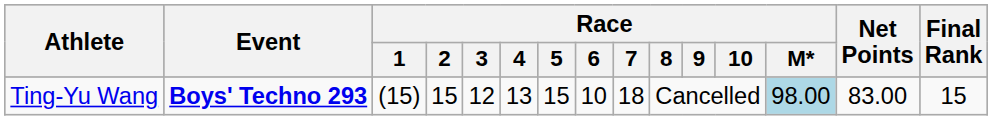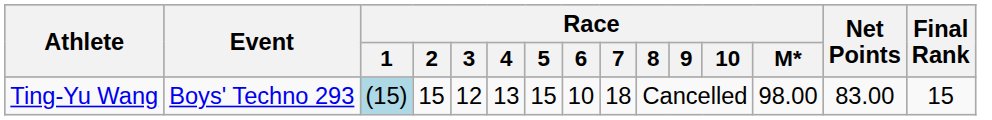(268, 96) bold -> (262, 96) normal
(399, 96) no background -> (386, 96) lightblue background
(801, 96) lightblue background -> (788, 96) no background
